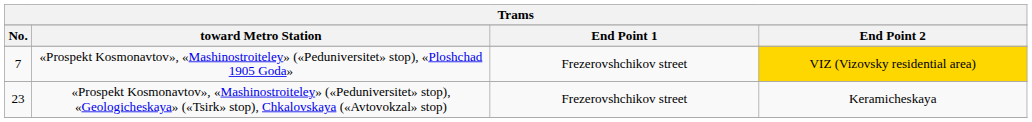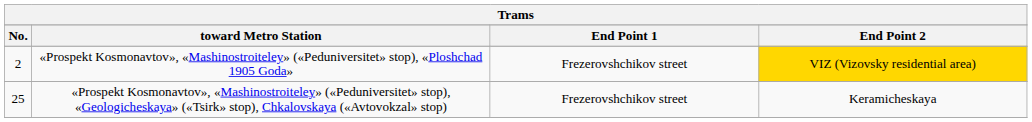(18, 63) 7 -> (18, 63) 2
(18, 99) 23 -> (18, 99) 25
